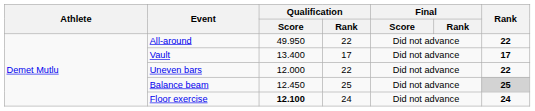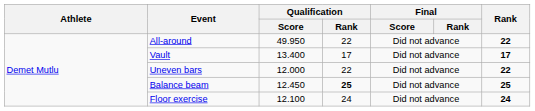(346, 85) normal -> (346, 85) bold
(506, 85) lightgrey background -> (506, 85) no background
(291, 99) bold -> (291, 99) normal
